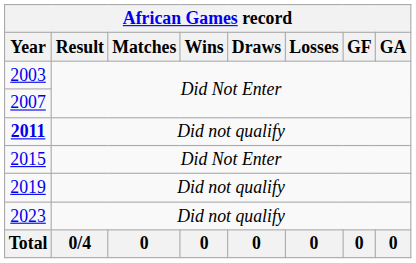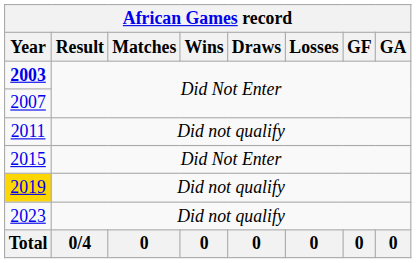(28, 74) normal -> (28, 74) bold
(28, 131) bold -> (28, 131) normal
(28, 187) no background -> (28, 187) gold background
